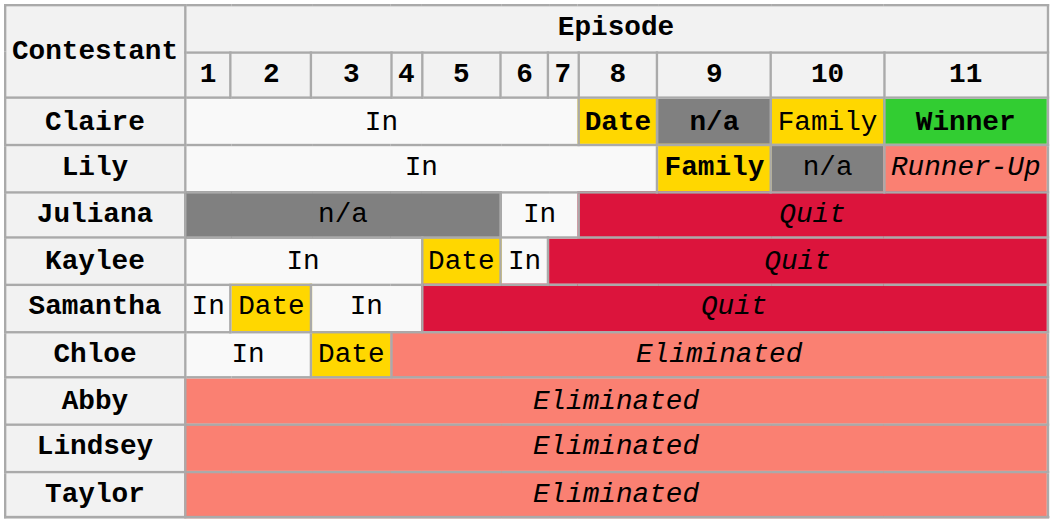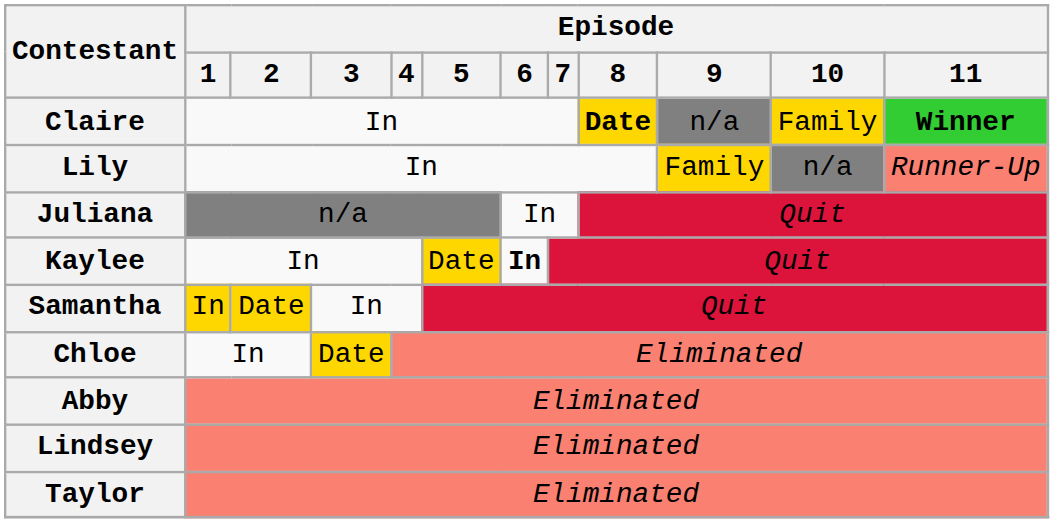(714, 121) bold -> (714, 121) normal
(714, 168) bold -> (714, 168) normal
(525, 261) normal -> (525, 261) bold
(208, 308) no background -> (208, 308) gold background
